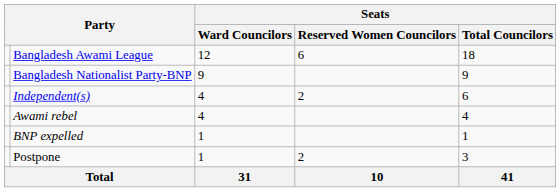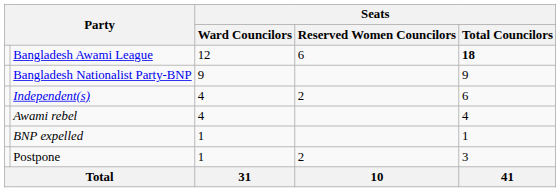(468, 55) normal -> (468, 55) bold
